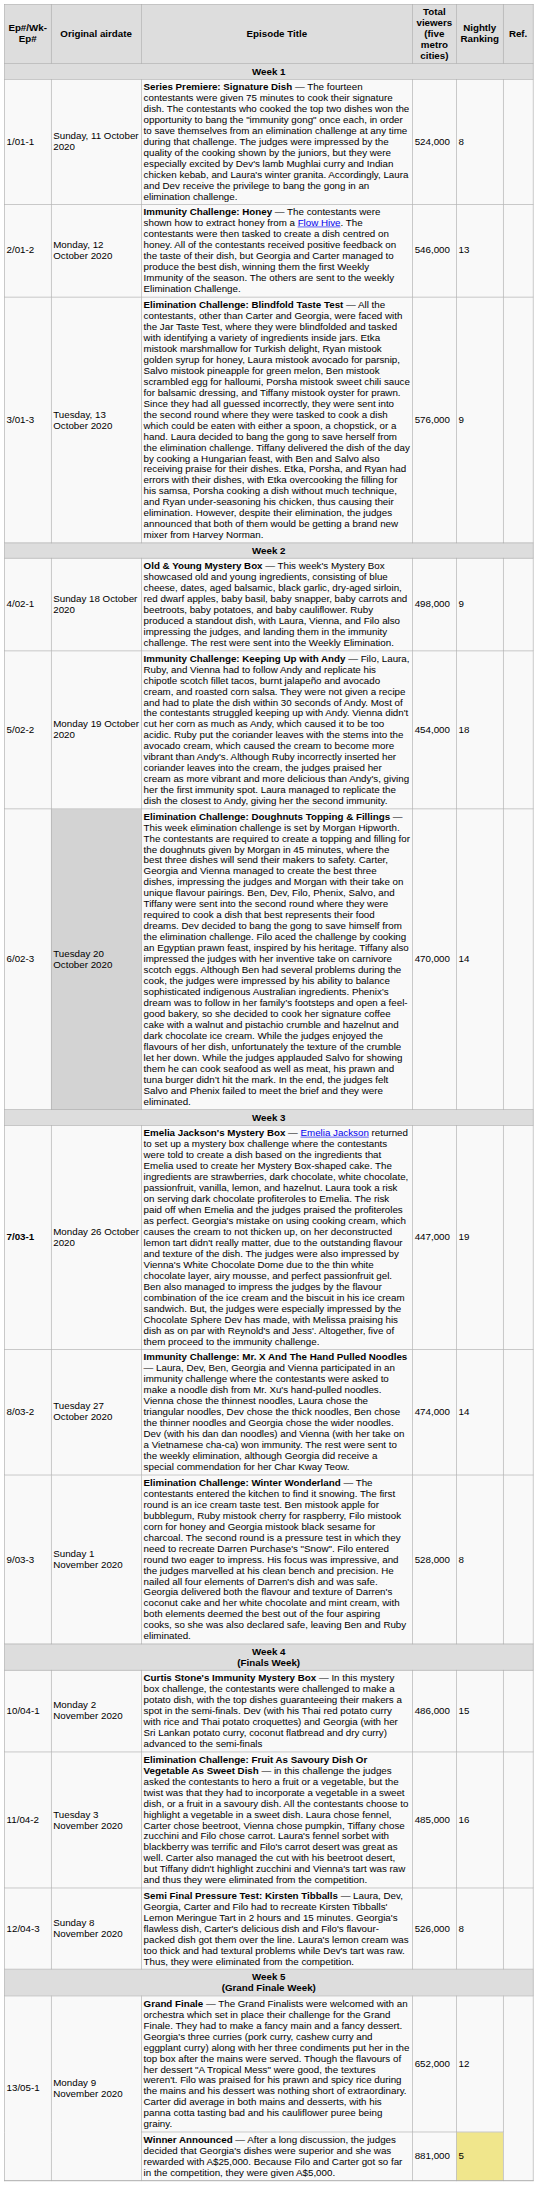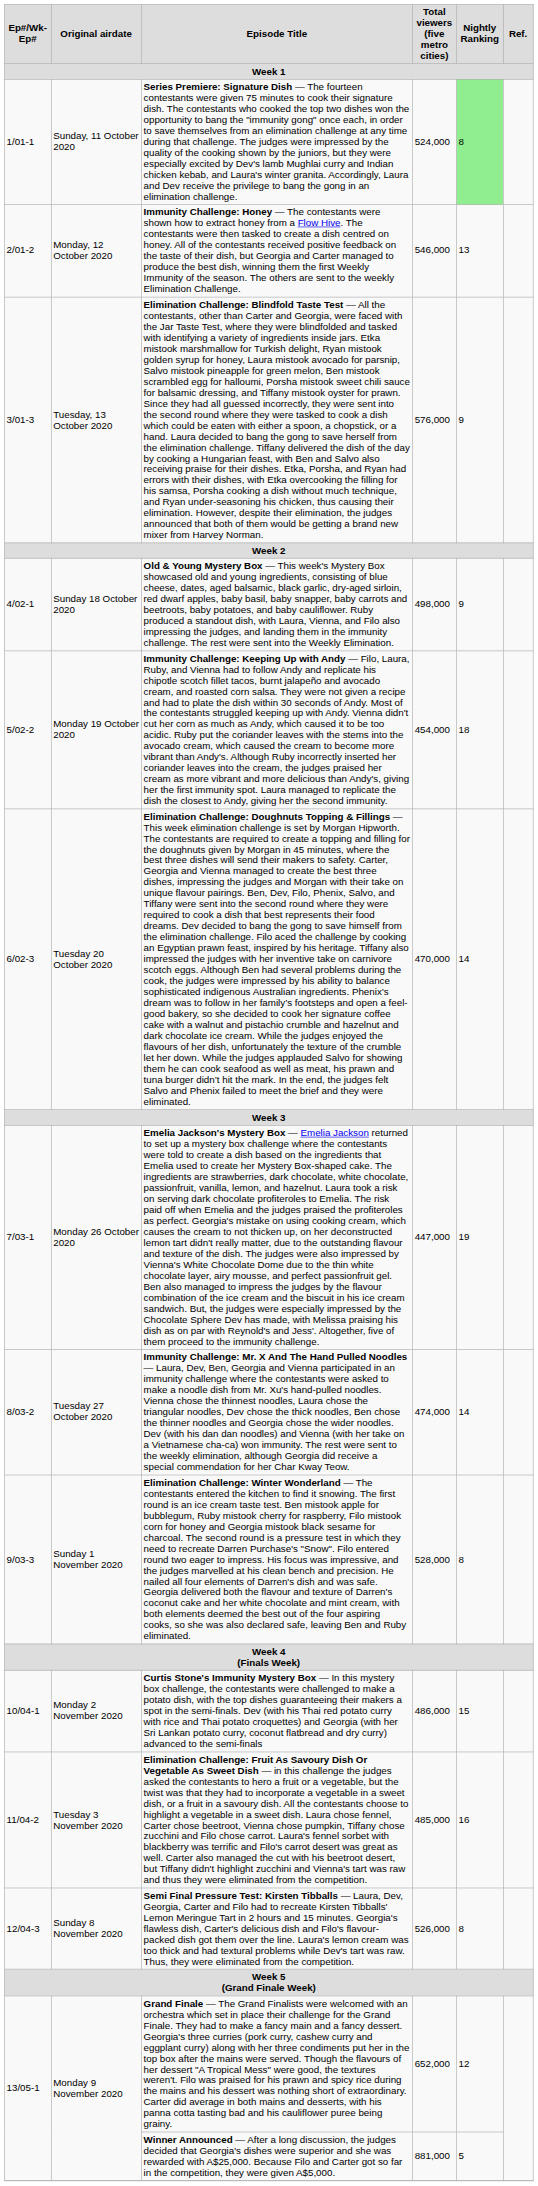(461, 142) no background -> (461, 142) lightgreen background
(83, 959) lightgrey background -> (83, 959) no background
(20, 1237) bold -> (20, 1237) normal
(461, 2156) khaki background -> (461, 2156) no background
